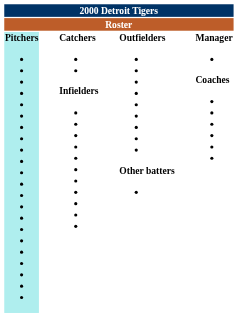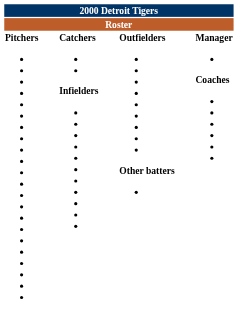(22, 168) paleturquoise background -> (22, 168) no background
